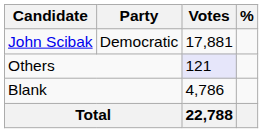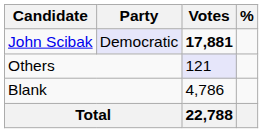(139, 41) no background -> (139, 41) lavender background
(209, 41) normal -> (209, 41) bold
